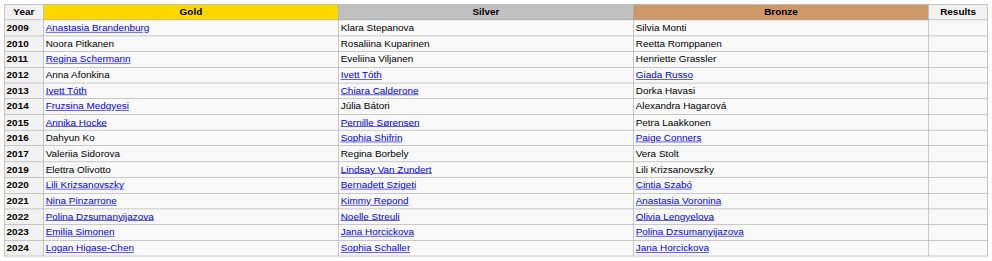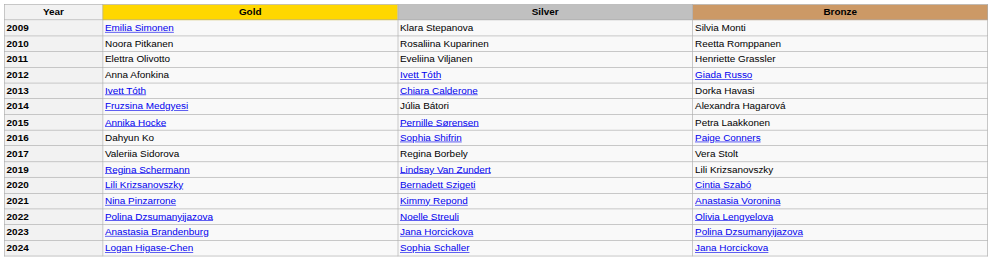- column: (958, 12)
(98, 28) Anastasia Brandenburg -> (139, 28) Emilia Simonen
(88, 59) Regina Schermann -> (137, 59) Elettra Olivotto
(78, 169) Elettra Olivotto -> (147, 169) Regina Schermann
(80, 232) Emilia Simonen -> (157, 232) Anastasia Brandenburg
